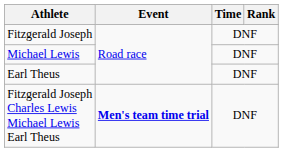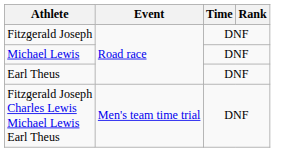(153, 116) bold -> (149, 116) normal
